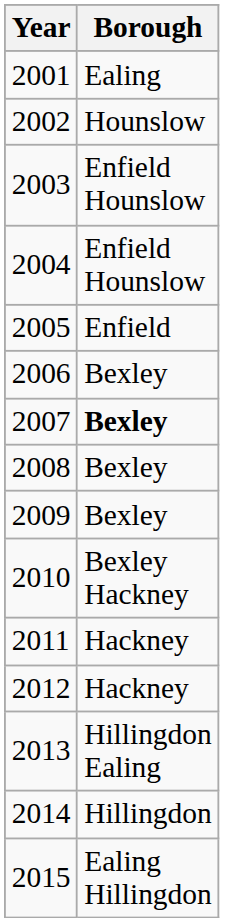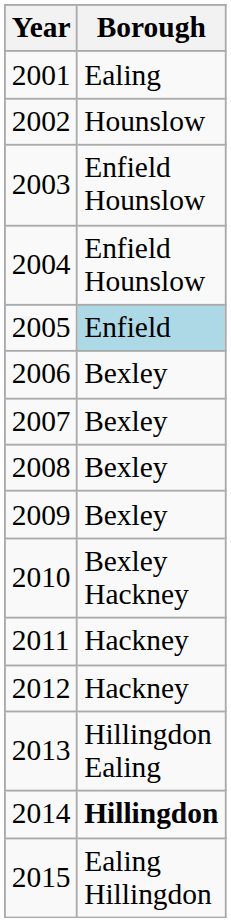(127, 327) no background -> (127, 327) lightblue background
(126, 420) bold -> (126, 420) normal
(148, 813) normal -> (151, 813) bold
